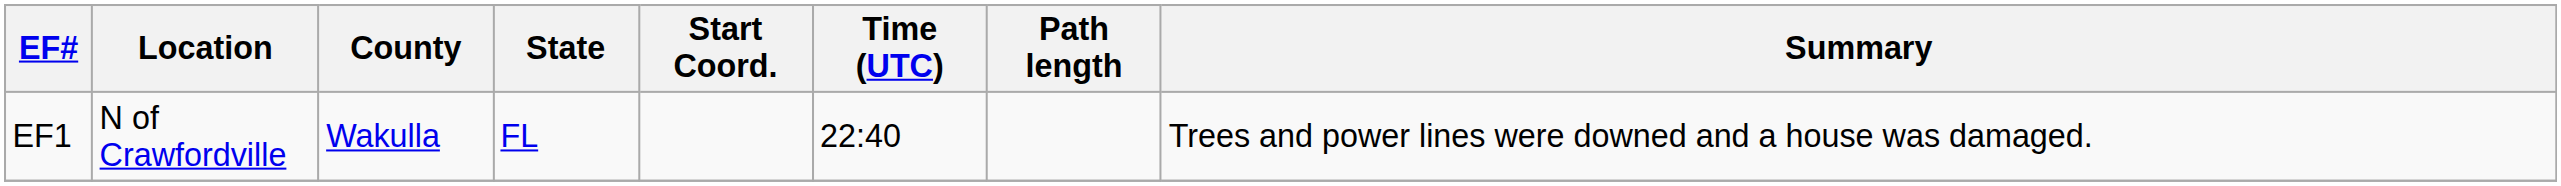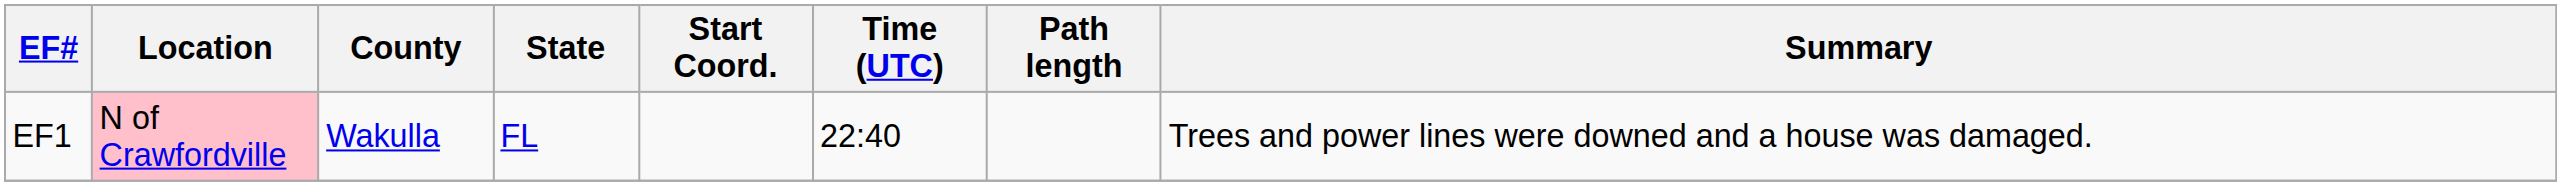(193, 135) no background -> (193, 135) pink background
